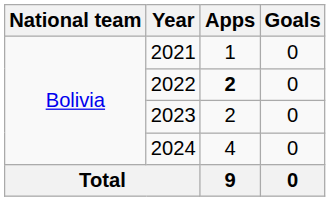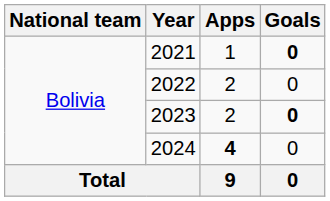(293, 52) normal -> (293, 52) bold
(230, 84) bold -> (230, 84) normal
(293, 116) normal -> (293, 116) bold
(230, 148) normal -> (230, 148) bold
